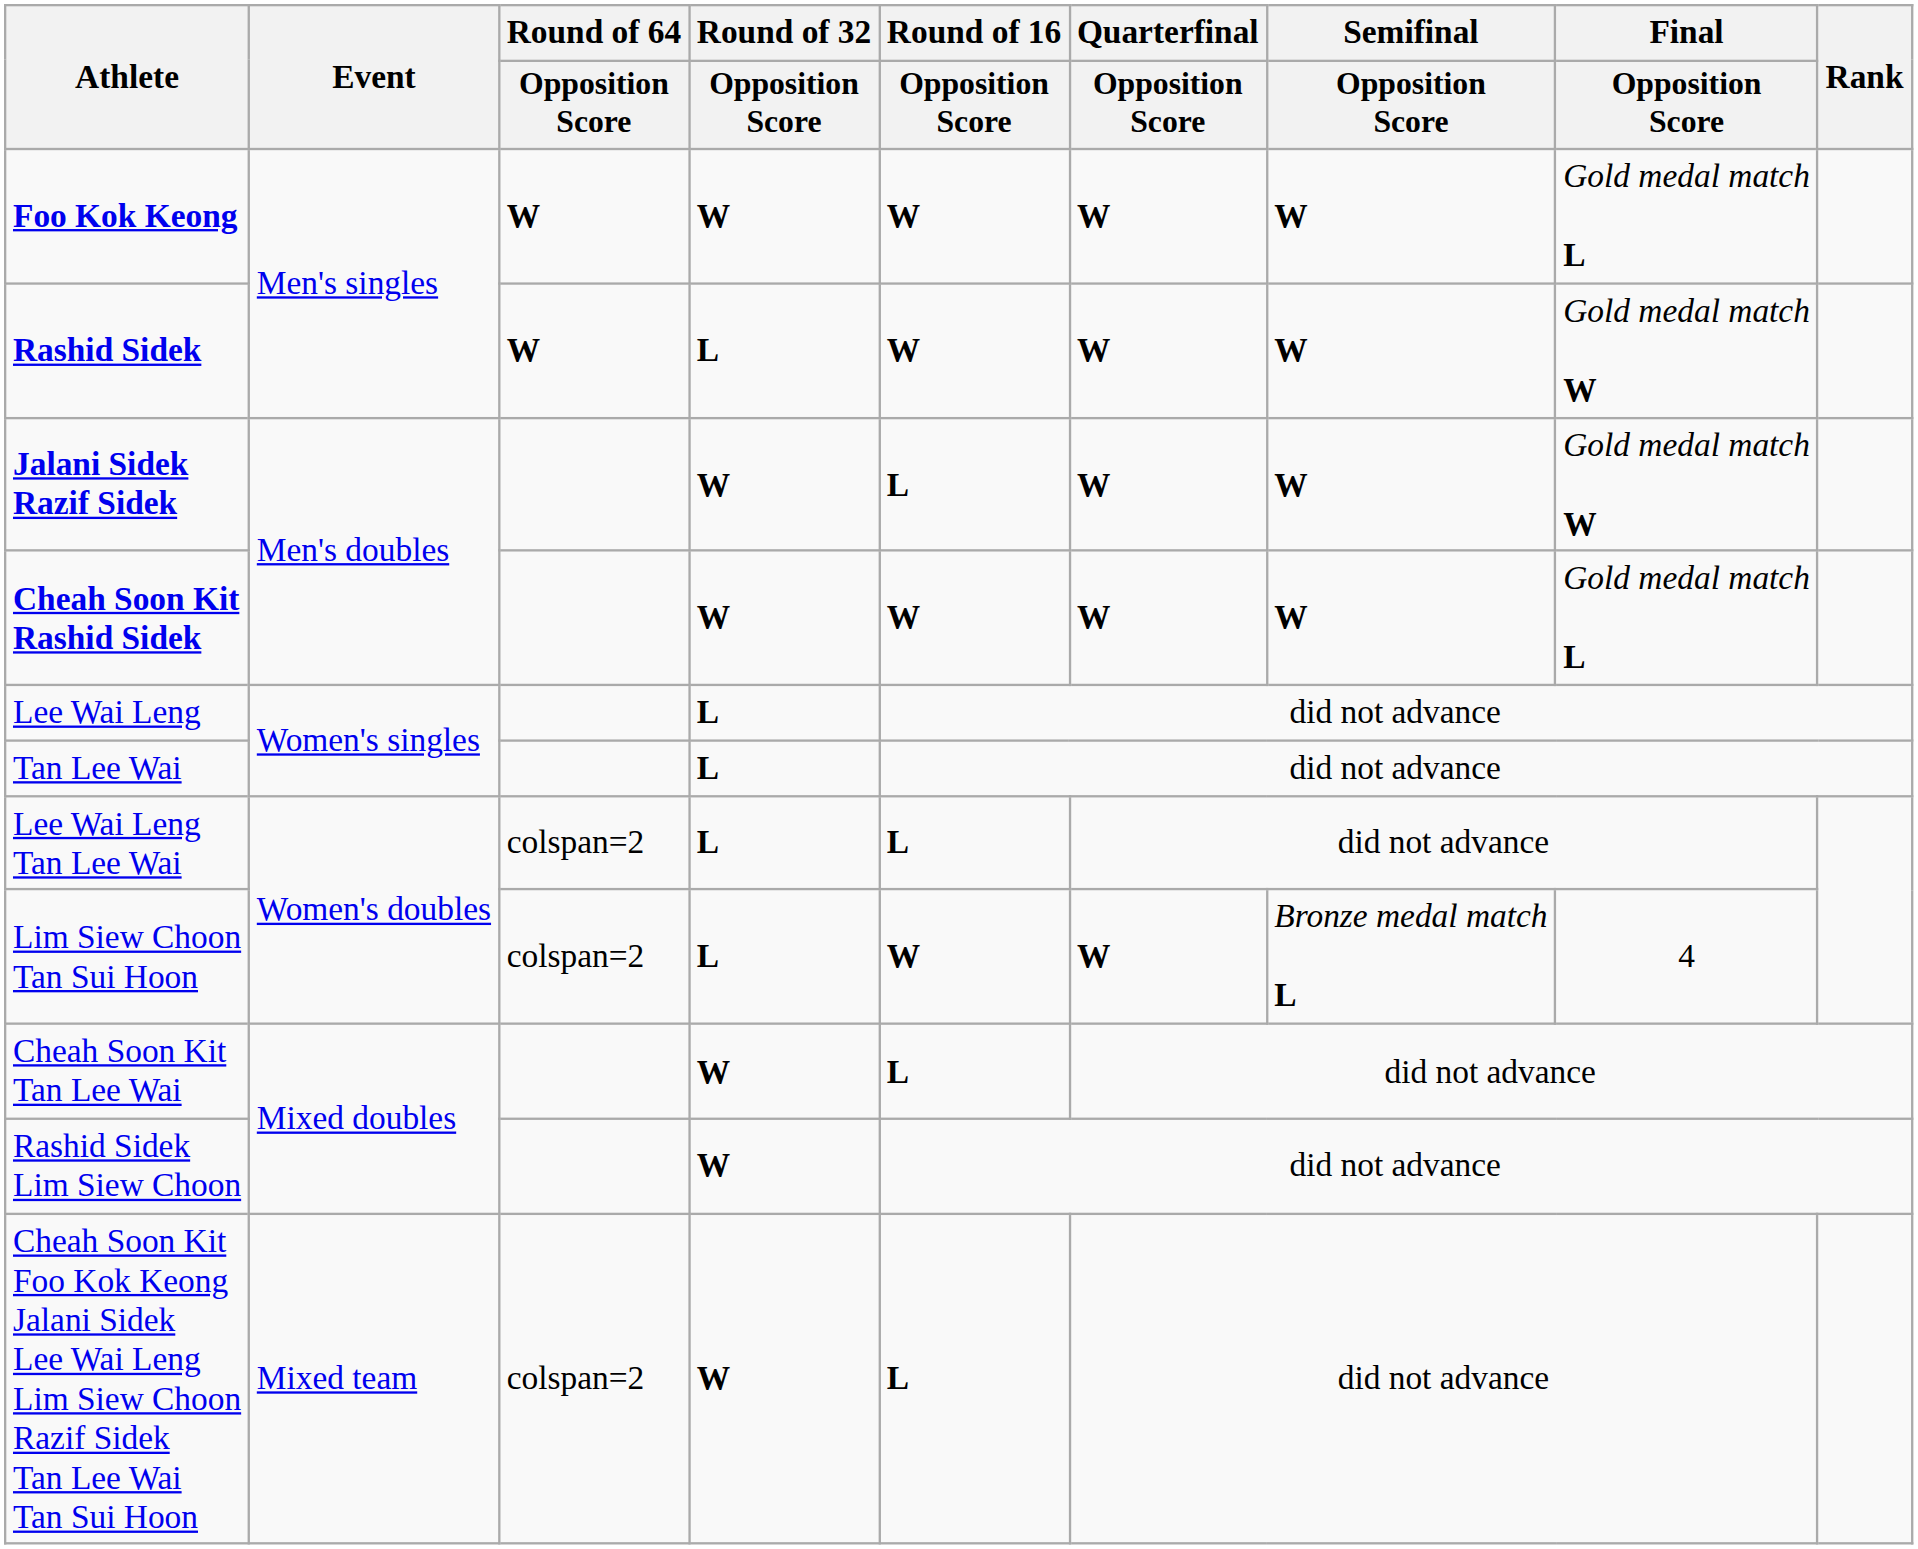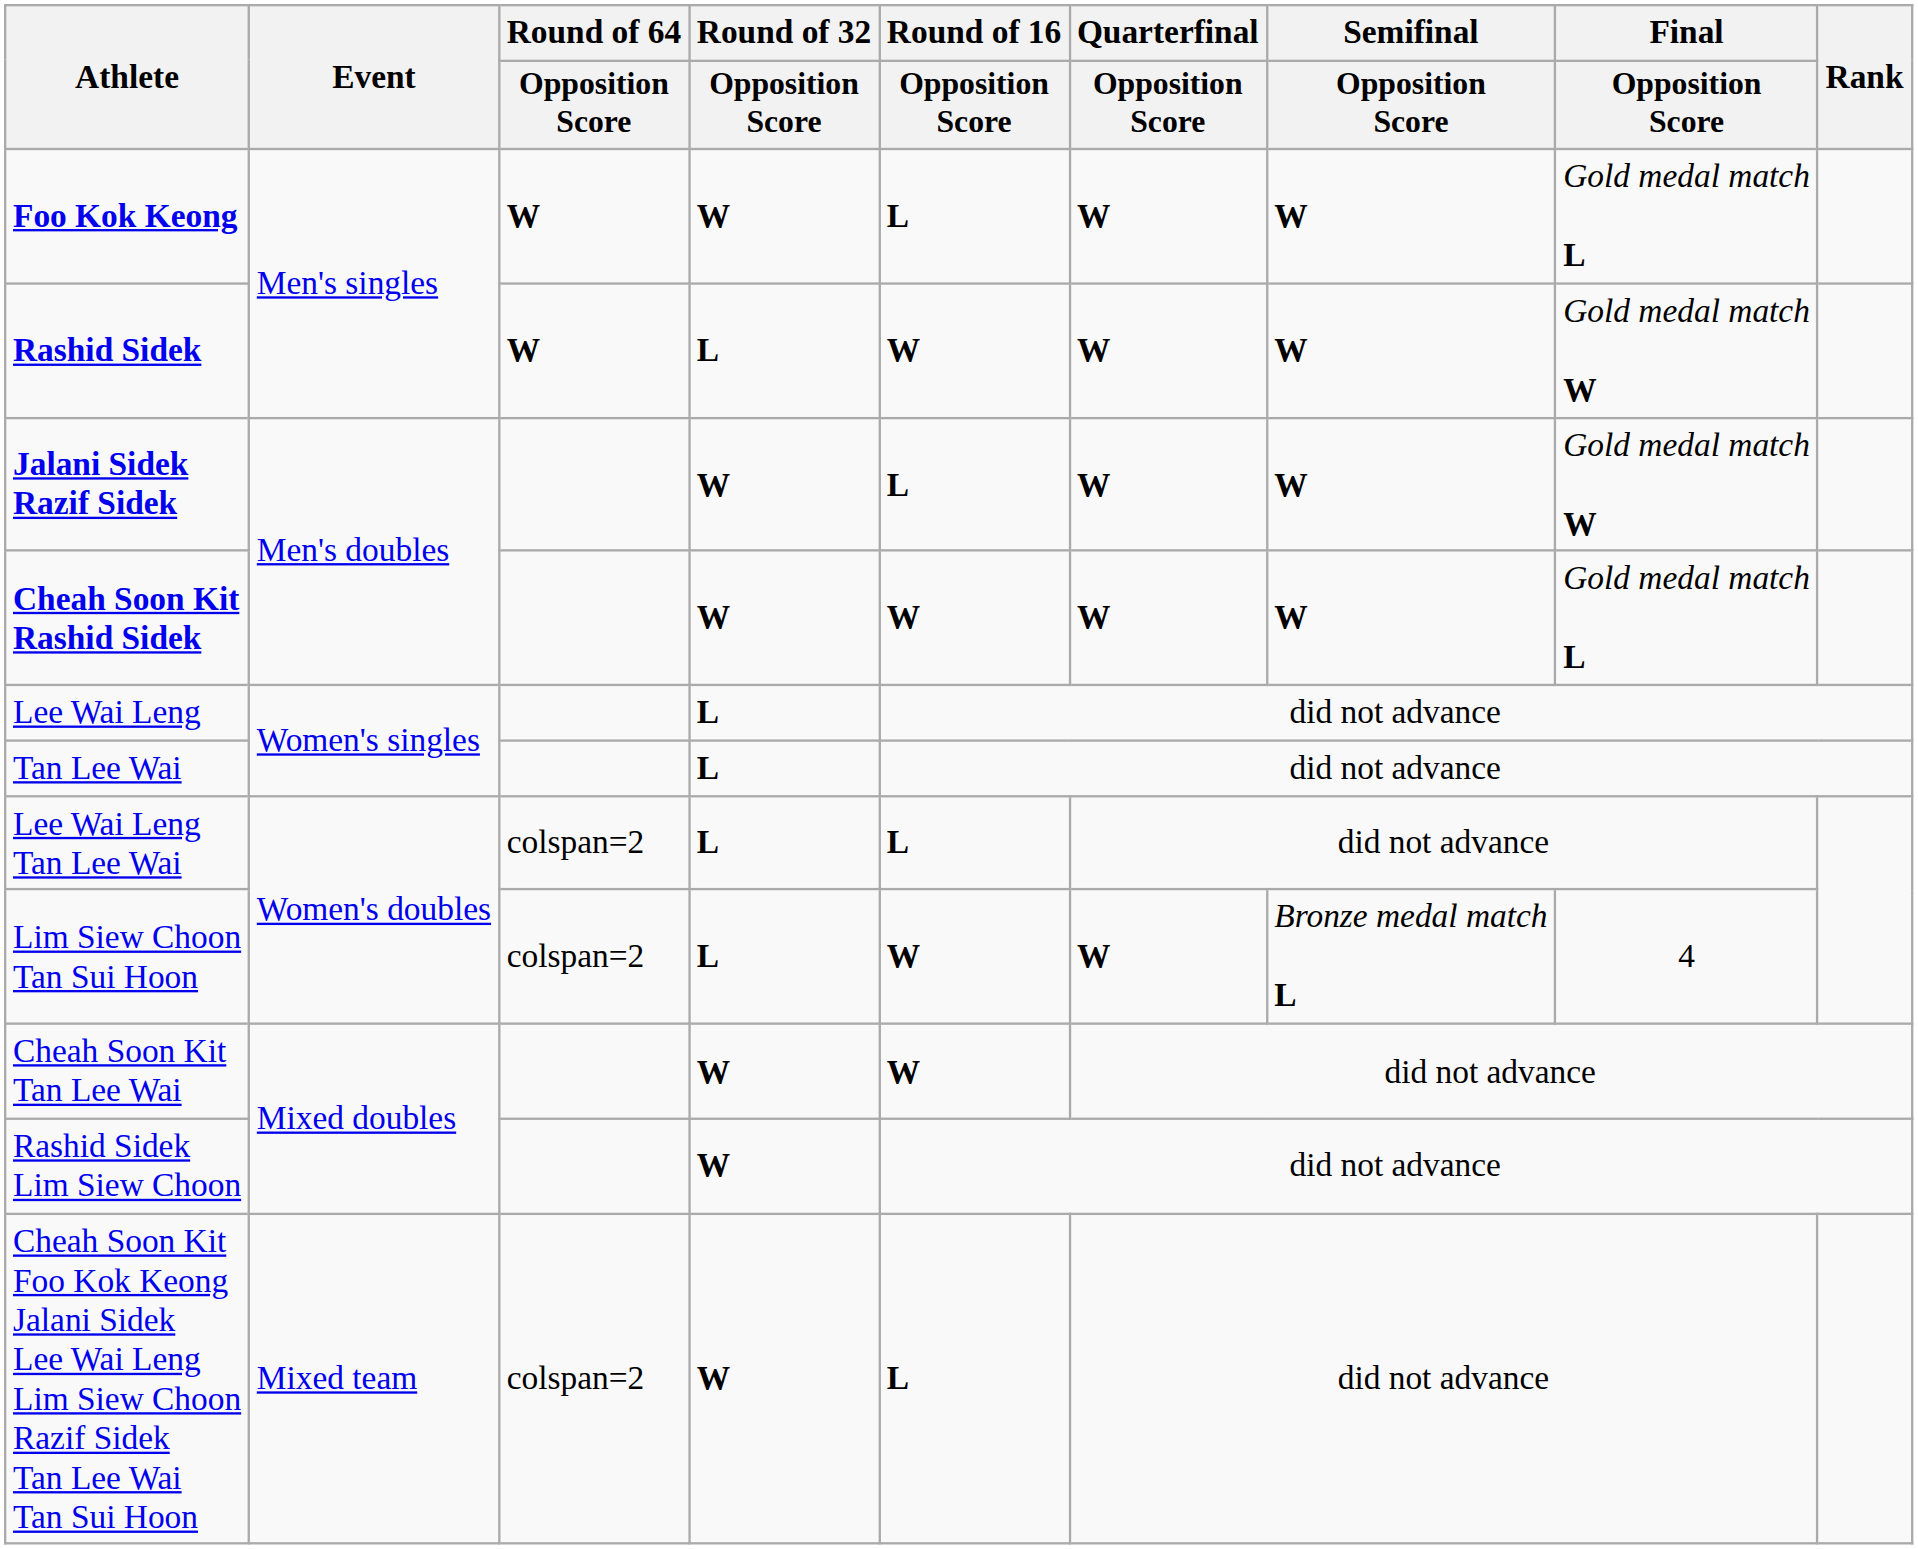(904, 216) W -> (898, 216) L
(898, 1071) L -> (904, 1071) W
